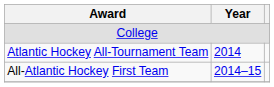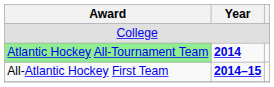(108, 52) no background -> (108, 52) lightgreen background
(227, 52) normal -> (227, 52) bold
(238, 71) normal -> (238, 71) bold
